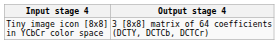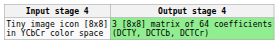(192, 29) no background -> (192, 29) lightgreen background
